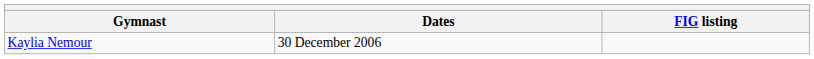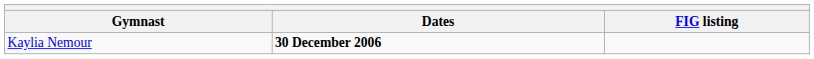(329, 43) normal -> (328, 43) bold
